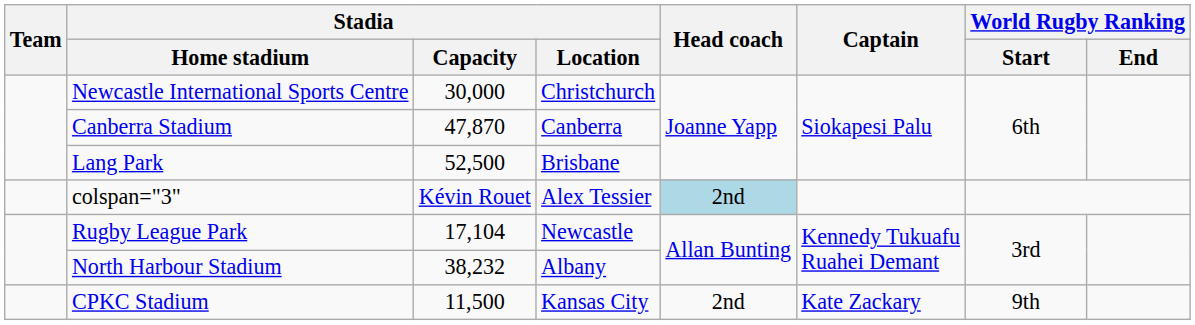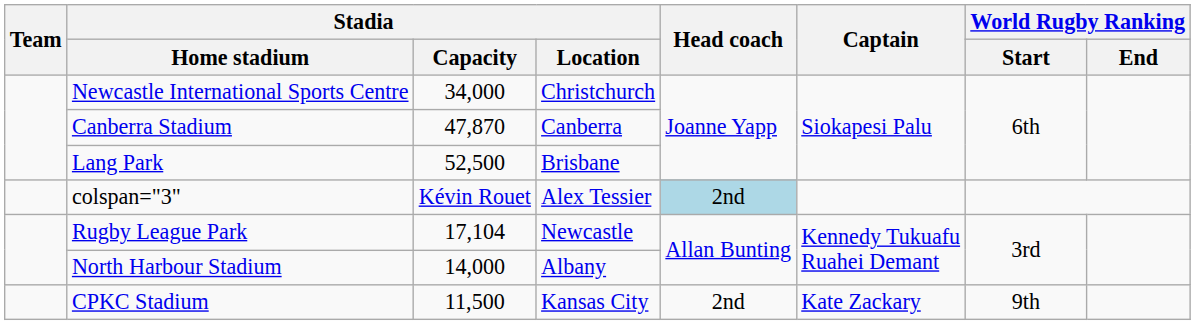(475, 92) 30,000 -> (475, 92) 34,000
(475, 267) 38,232 -> (475, 267) 14,000
